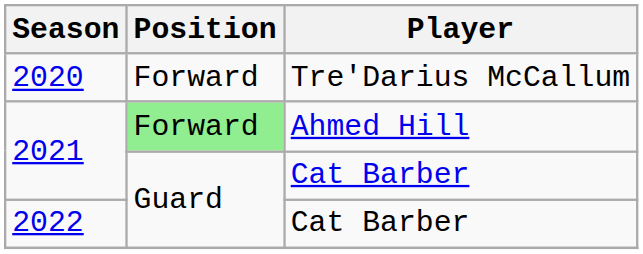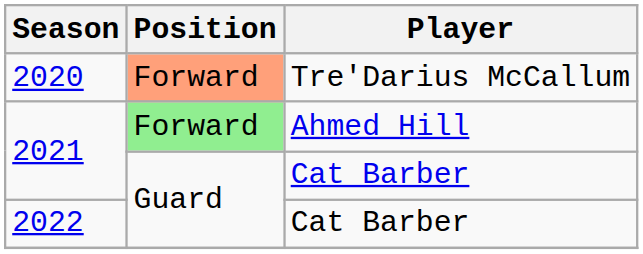(196, 78) no background -> (196, 78) lightsalmon background
